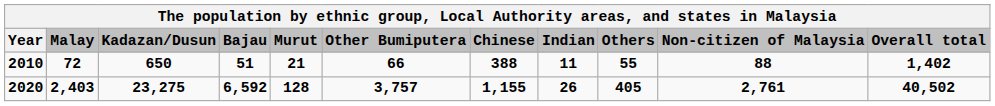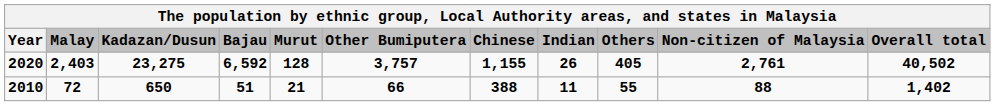rows swapped: (26, 64) <-> (26, 88)
